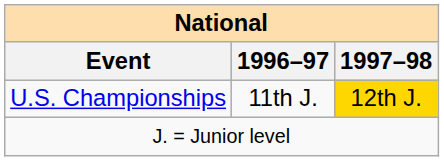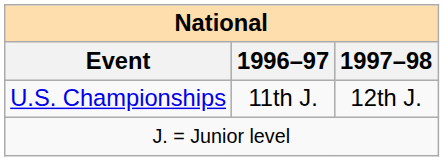(386, 98) gold background -> (386, 98) no background
